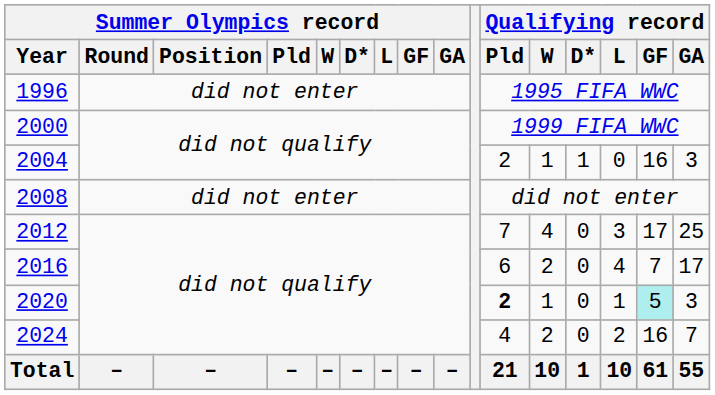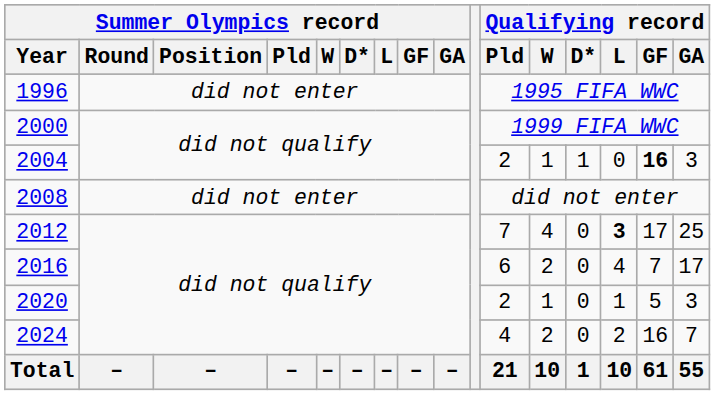(655, 162) normal -> (655, 162) bold
(619, 232) normal -> (619, 232) bold
(505, 302) bold -> (505, 302) normal
(655, 302) paleturquoise background -> (655, 302) no background
